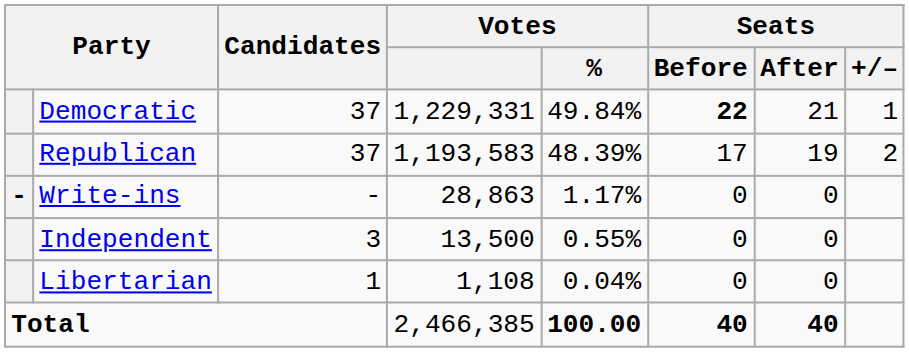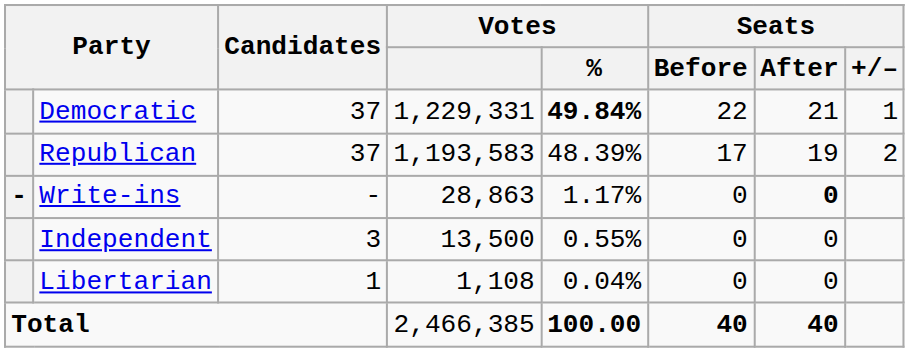(594, 111) normal -> (594, 111) bold
(732, 111) bold -> (732, 111) normal
(831, 197) normal -> (831, 197) bold
